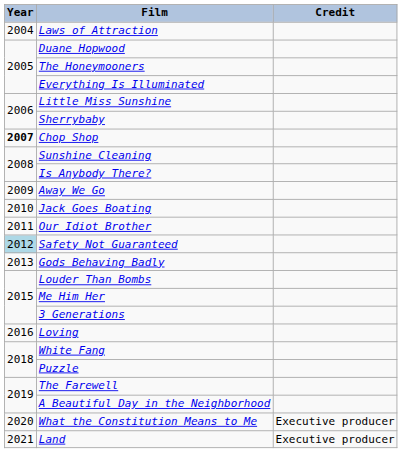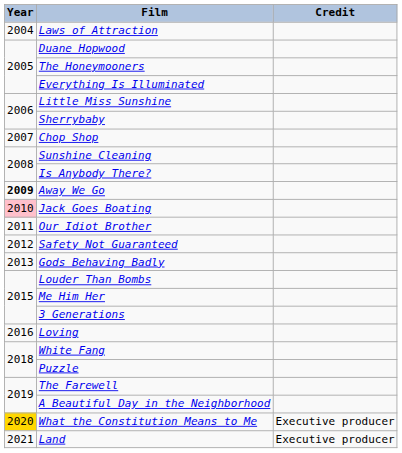(20, 138) bold -> (20, 138) normal
(20, 191) normal -> (20, 191) bold
(20, 209) no background -> (20, 209) pink background
(20, 244) lightblue background -> (20, 244) no background
(20, 422) no background -> (20, 422) gold background
